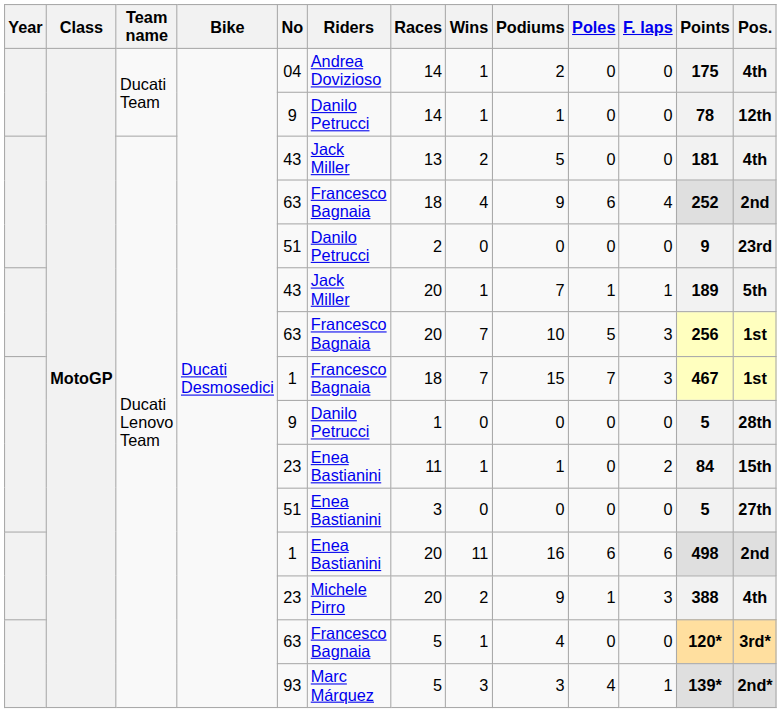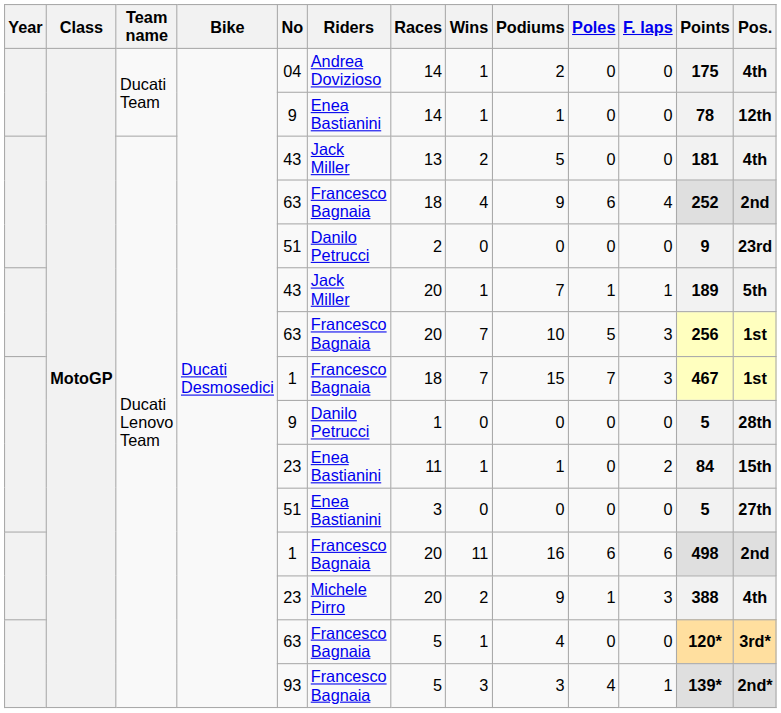(340, 115) Danilo Petrucci -> (346, 115) Enea Bastianini
(346, 554) Enea Bastianini -> (349, 554) Francesco Bagnaia
(342, 686) Marc Márquez -> (349, 686) Francesco Bagnaia
